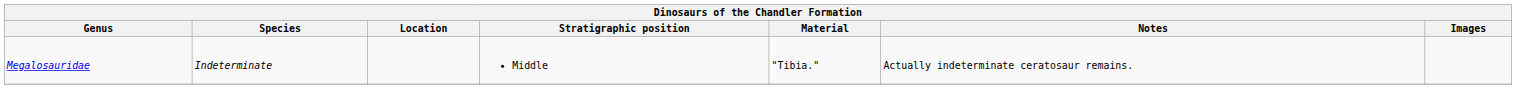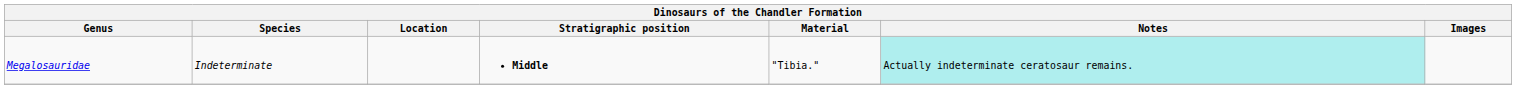(624, 66) normal -> (624, 66) bold
(1008, 66) no background -> (1008, 66) paleturquoise background
